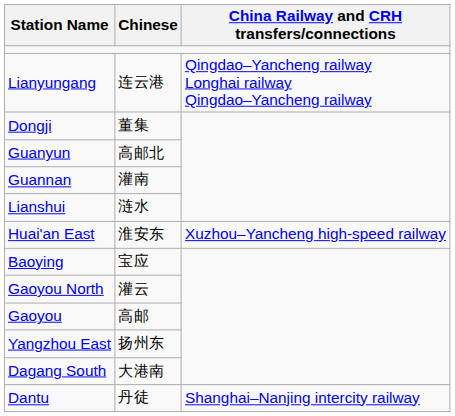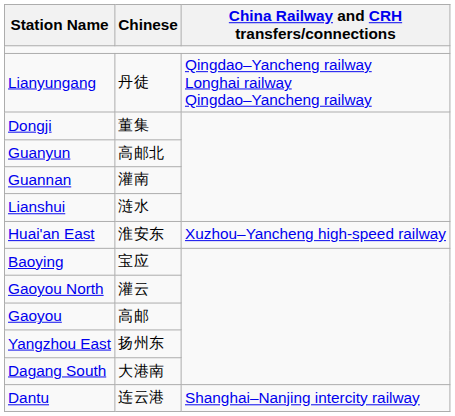(141, 82) 连云港 -> (134, 82) 丹徒
(134, 397) 丹徒 -> (141, 397) 连云港
